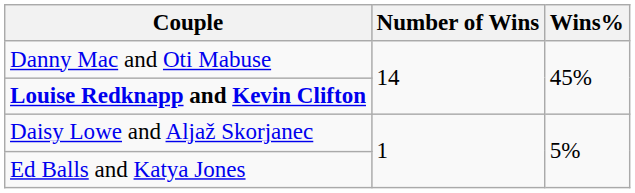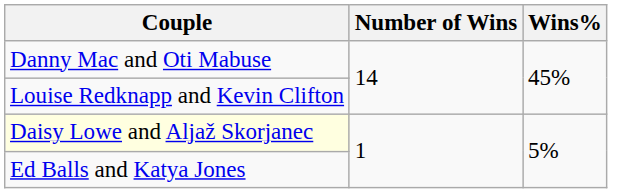(188, 95) bold -> (177, 95) normal
(162, 132) no background -> (162, 132) lightyellow background
